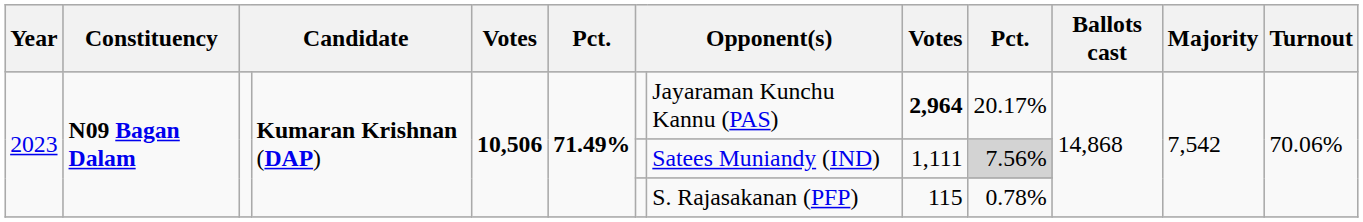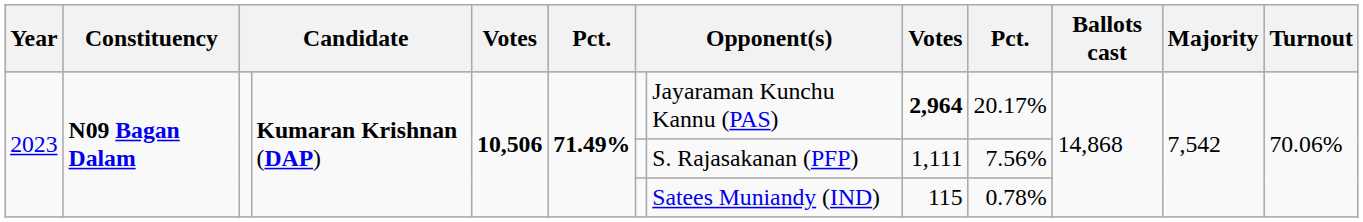(766, 158) Satees Muniandy (IND) -> (755, 158) S. Rajasakanan (PFP)
(1016, 158) lightgrey background -> (1016, 158) no background
(755, 197) S. Rajasakanan (PFP) -> (766, 197) Satees Muniandy (IND)
